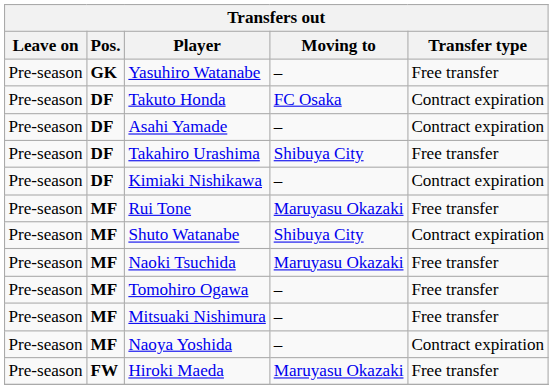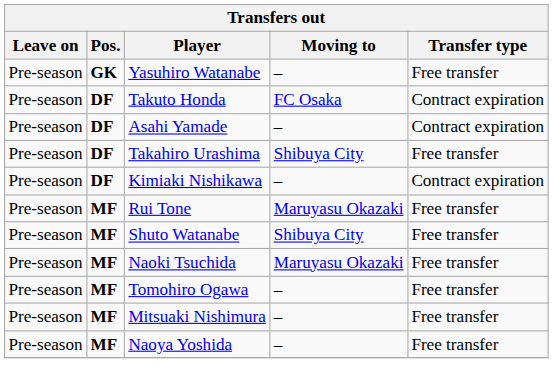(478, 235) Contract expiration -> (455, 235) Free transfer
(478, 343) Contract expiration -> (455, 343) Free transfer
- row: (176, 371)
